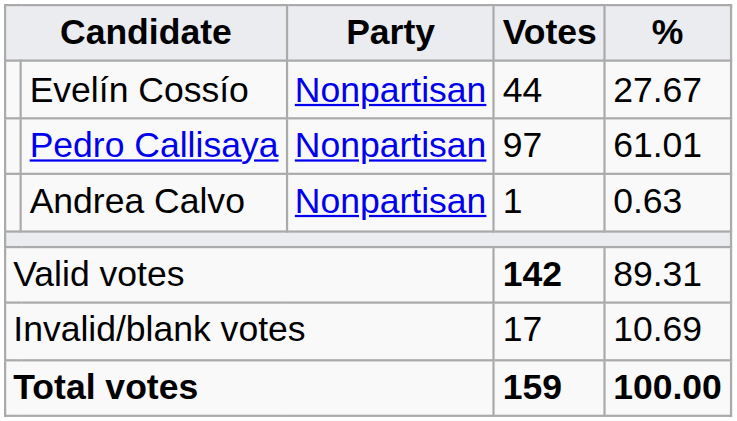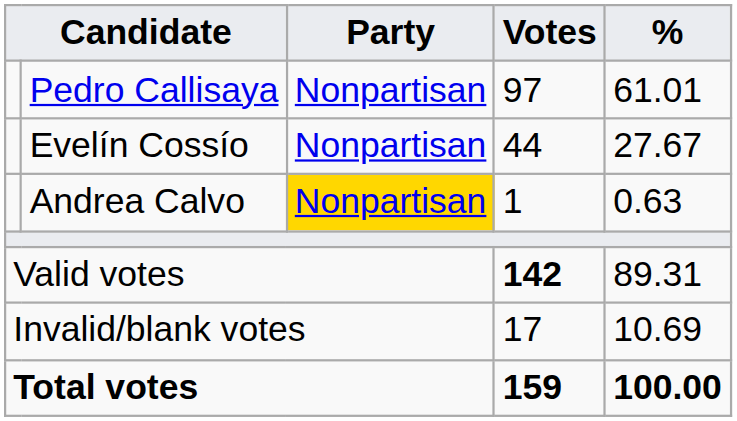rows swapped: (154, 145) <-> (139, 88)
(391, 201) no background -> (391, 201) gold background
